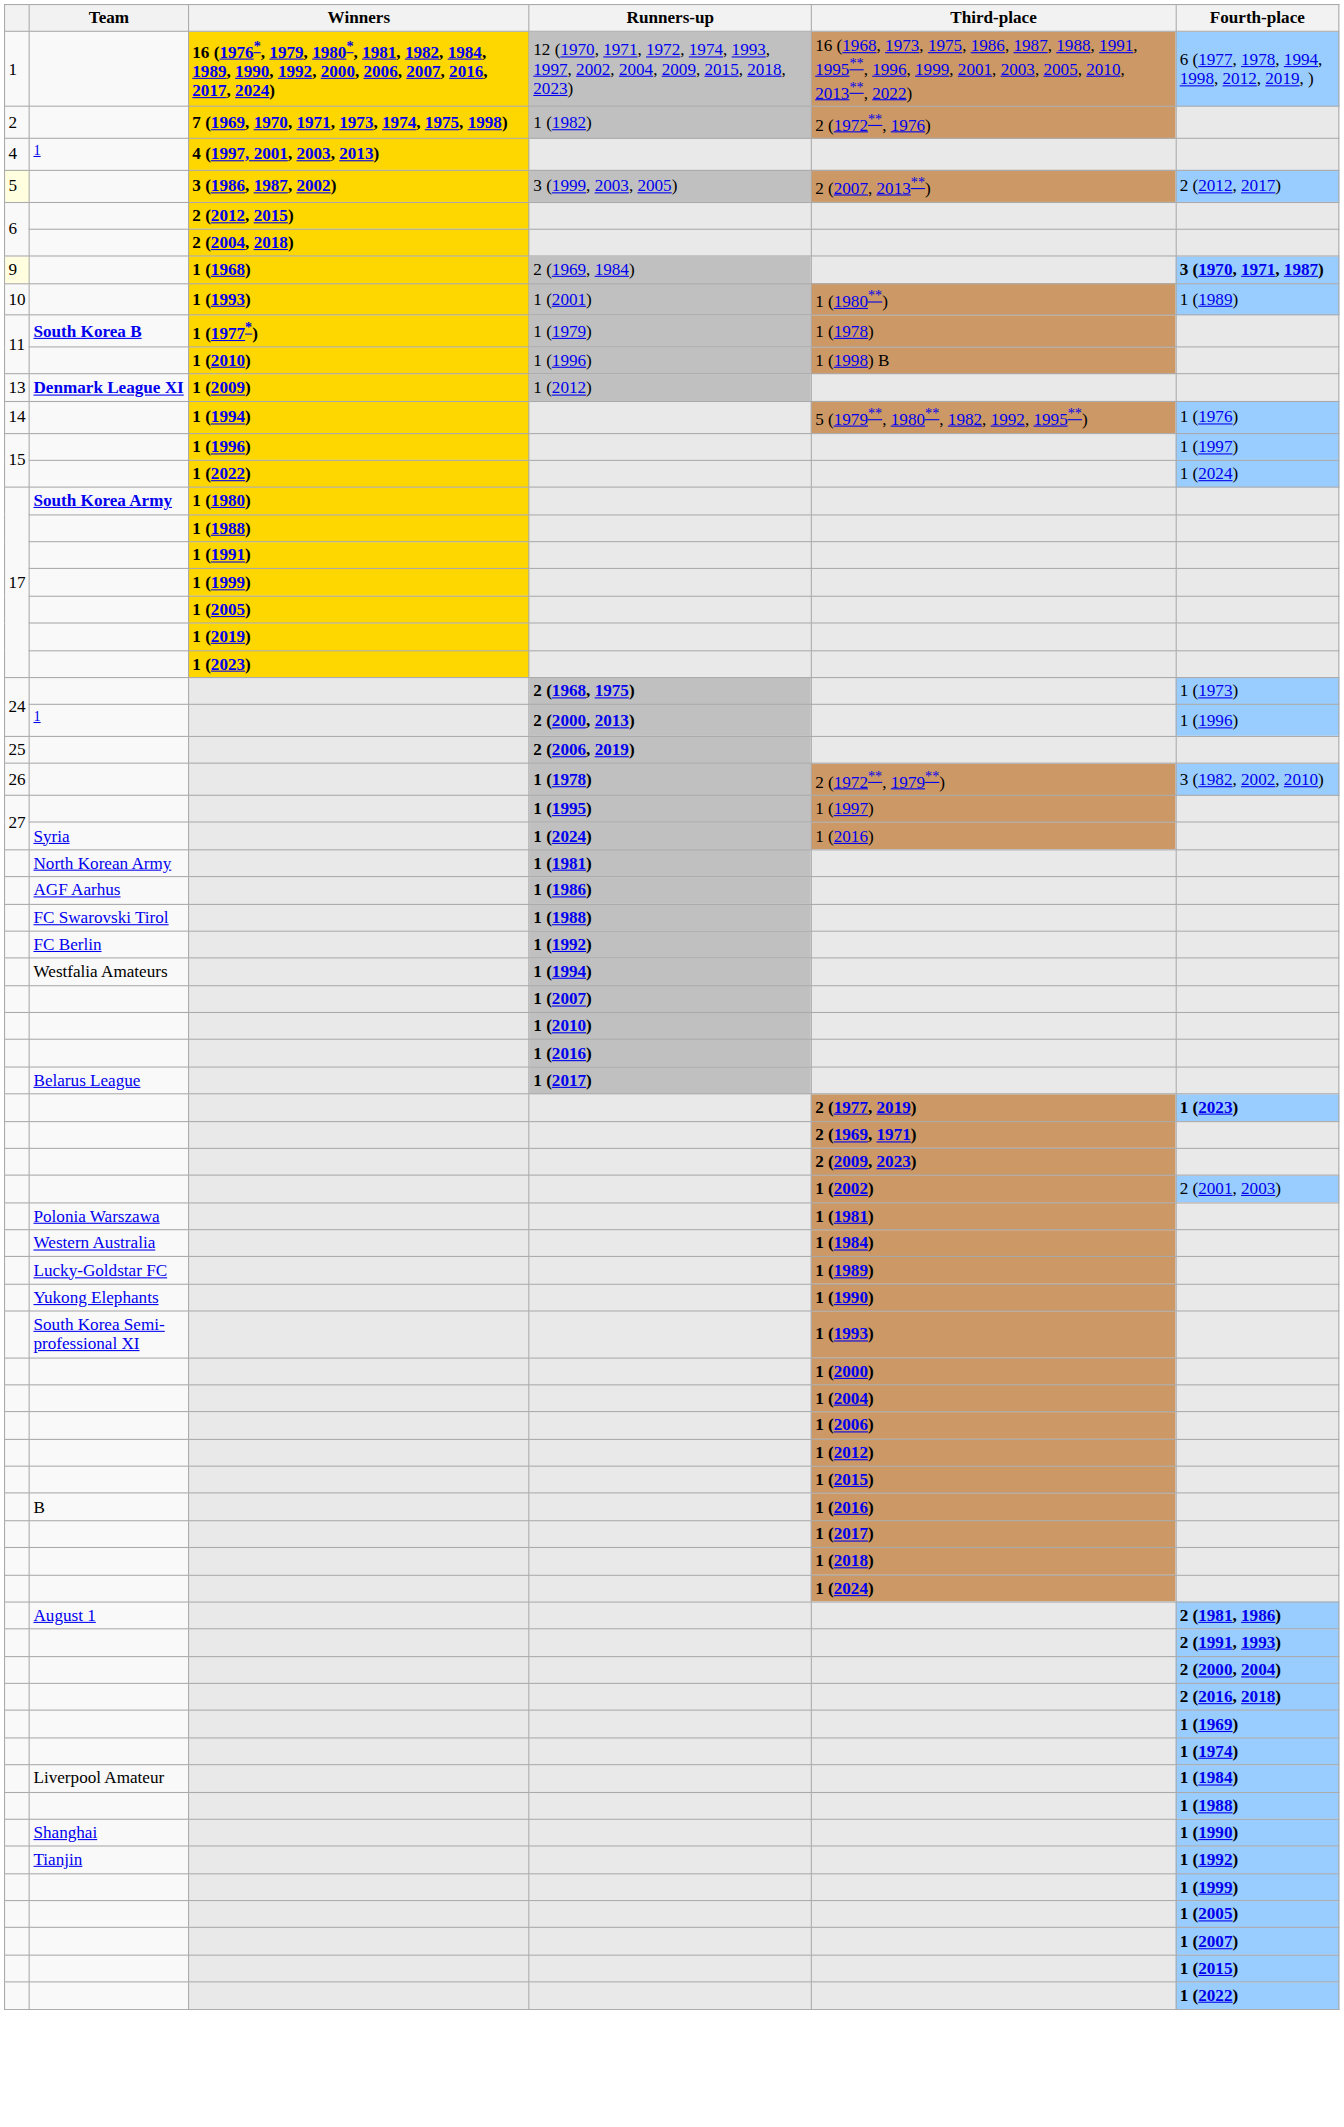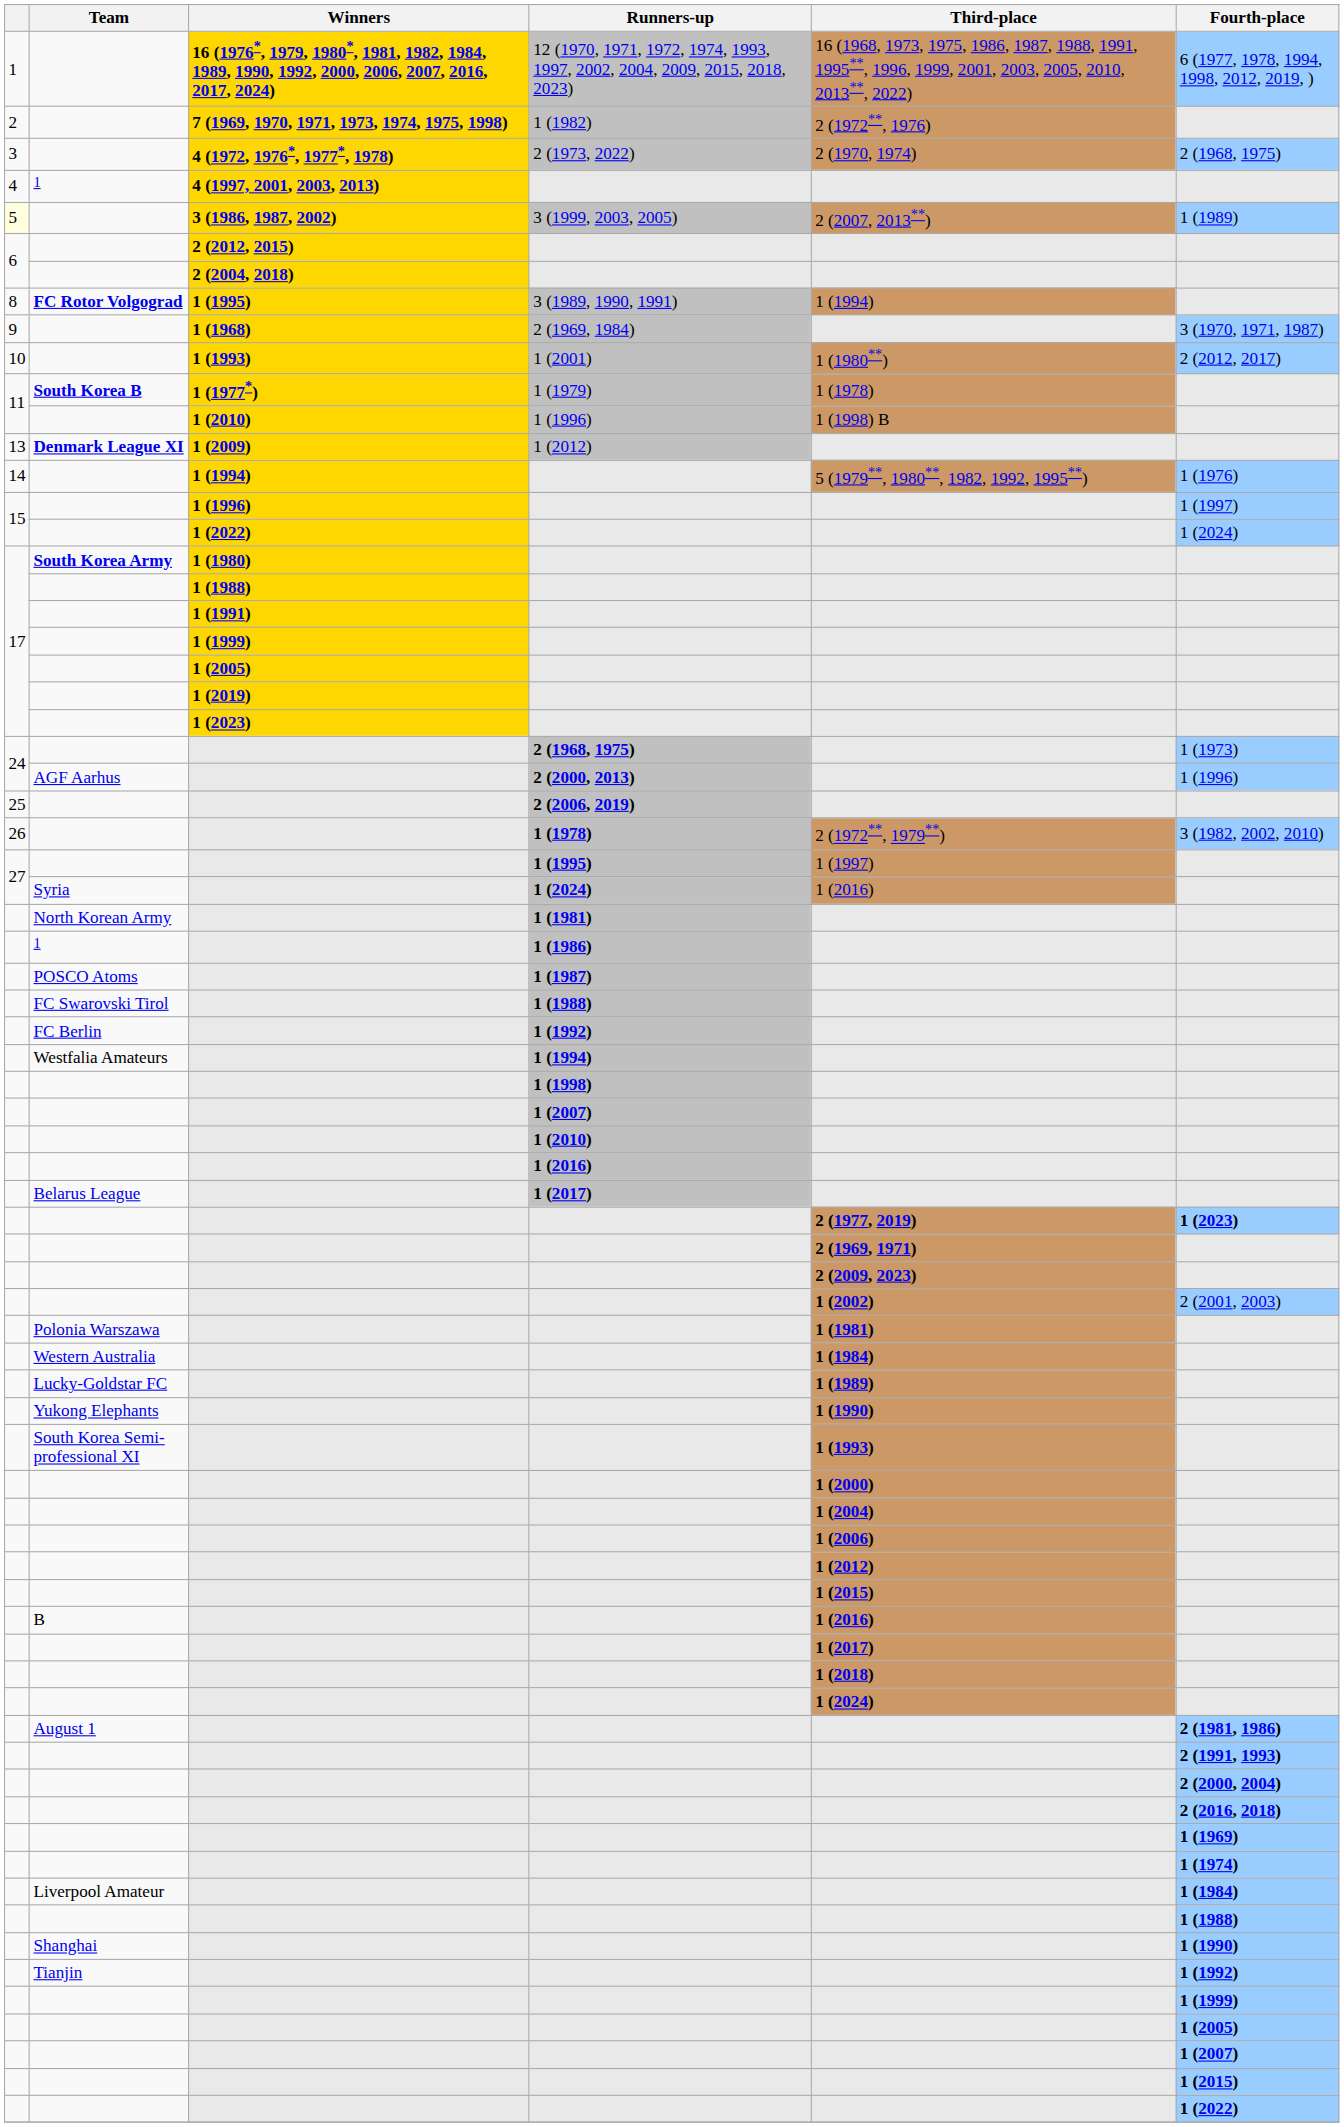+ row: (293, 154)
(1230, 186) 2 (2012, 2017) -> (1209, 217) 1 (1989)
+ row: (222, 301)
(13, 269) lightyellow background -> (13, 328) no background
(1252, 269) bold -> (1252, 328) normal
(1209, 299) 1 (1989) -> (1230, 358) 2 (2012, 2017)
(37, 717) 1 -> (77, 777) AGF Aarhus
(77, 890) AGF Aarhus -> (37, 943) 1
+ row: (359, 976)
+ row: (359, 1085)
